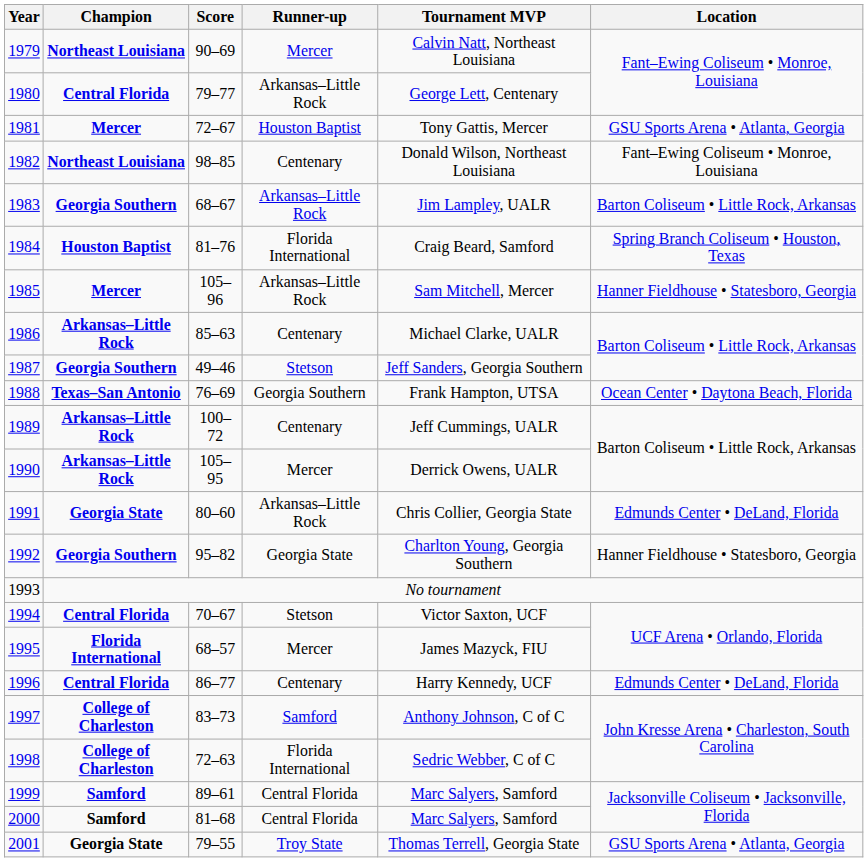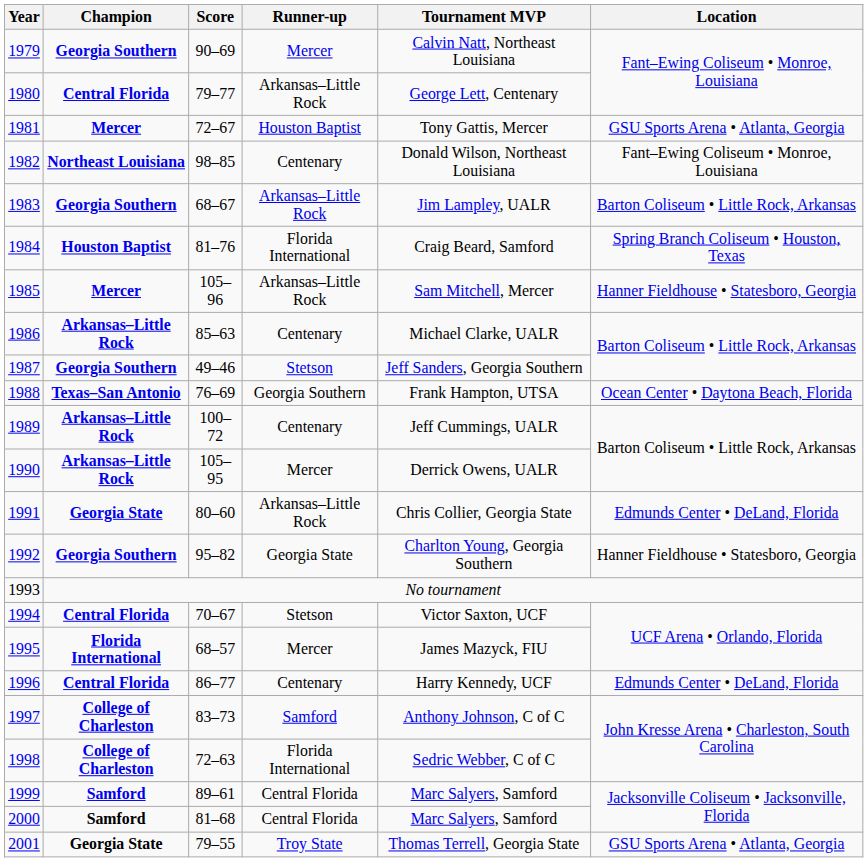(116, 51) Northeast Louisiana -> (116, 51) Georgia Southern
